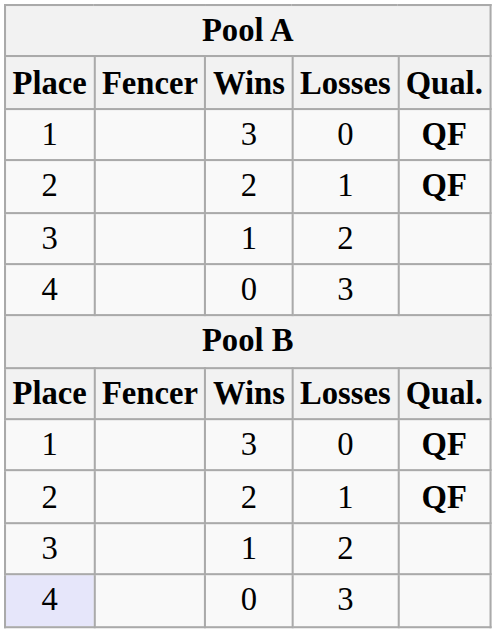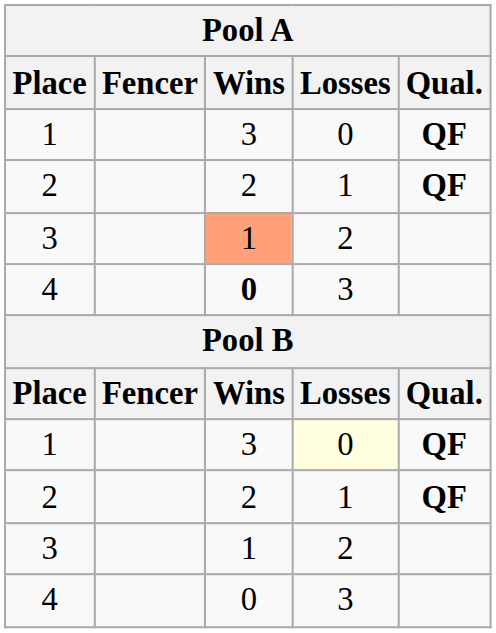(249, 237) no background -> (249, 237) lightsalmon background
(249, 289) normal -> (249, 289) bold
(345, 444) no background -> (345, 444) lightyellow background
(50, 599) lavender background -> (50, 599) no background
